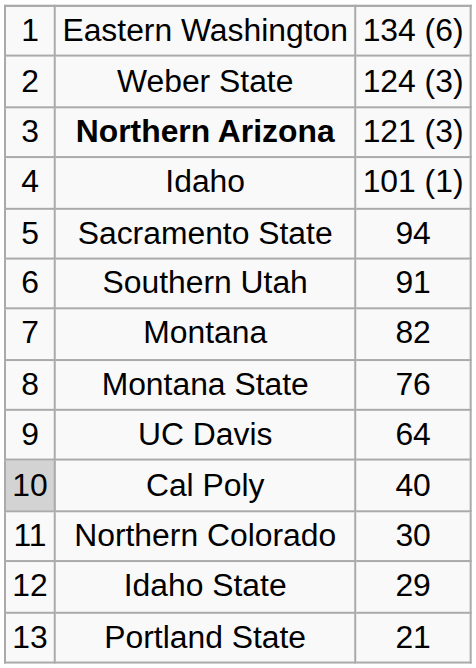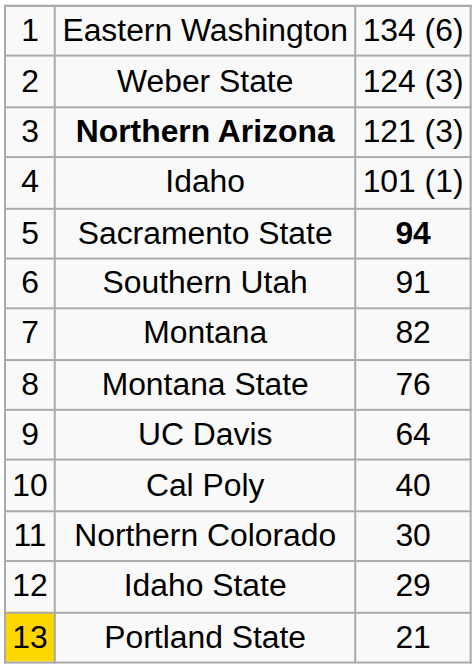(413, 232) normal -> (413, 232) bold
(30, 485) lightgrey background -> (30, 485) no background
(30, 636) no background -> (30, 636) gold background
